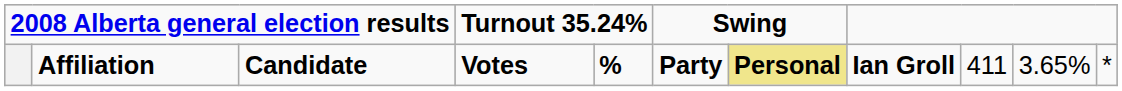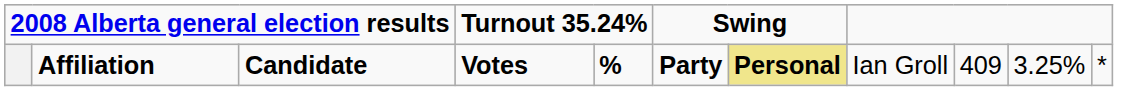(904, 64) bold -> (900, 64) normal
(987, 64) 411 -> (981, 64) 409
(1055, 64) 3.65% -> (1049, 64) 3.25%
